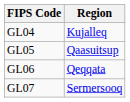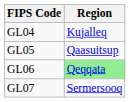(86, 69) no background -> (86, 69) lightgreen background
